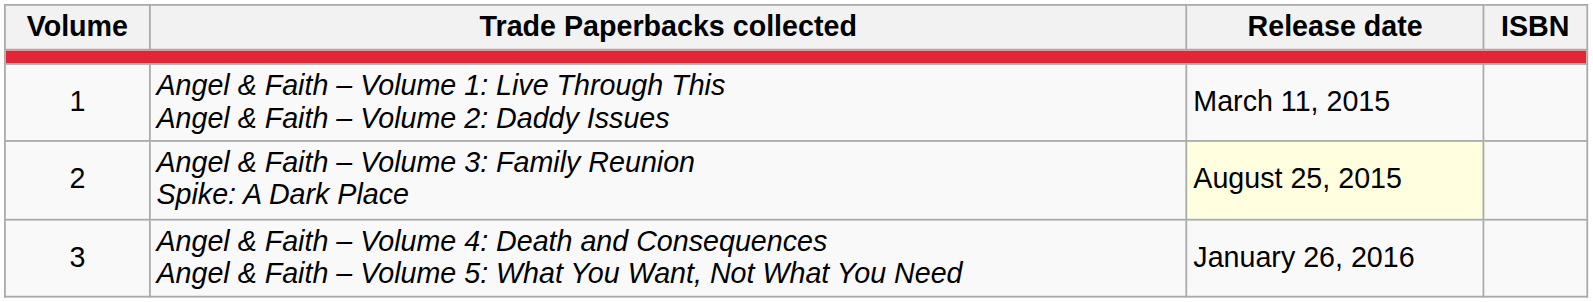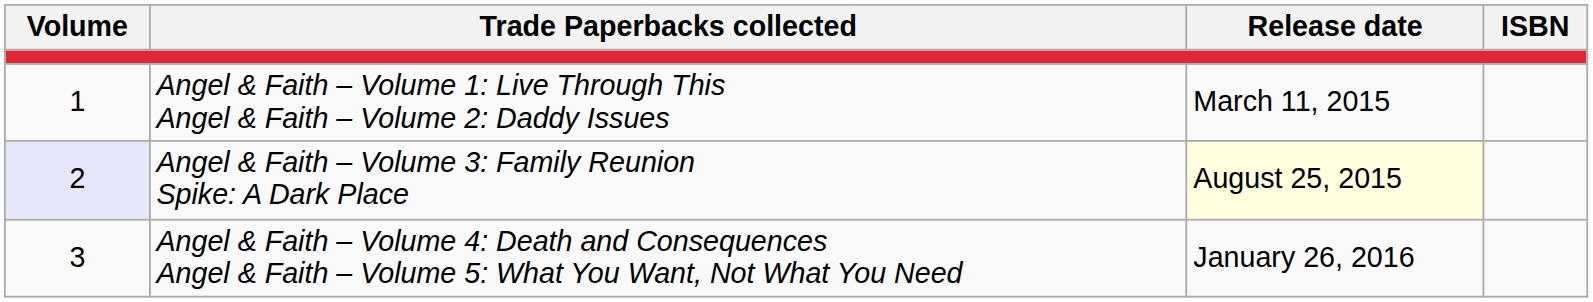(77, 179) no background -> (77, 179) lavender background
